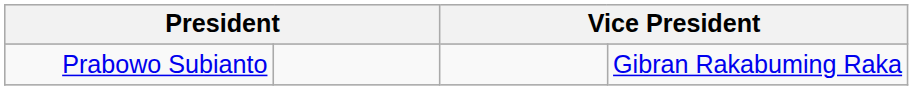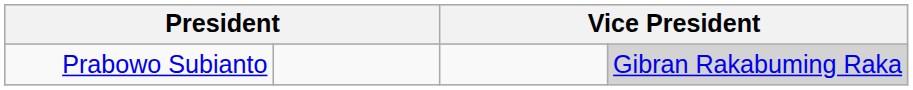(758, 64) no background -> (758, 64) lightgrey background
